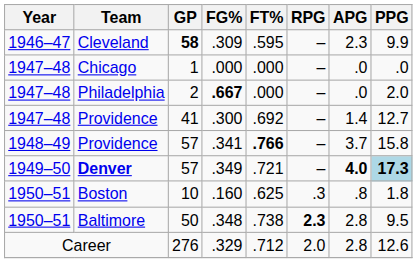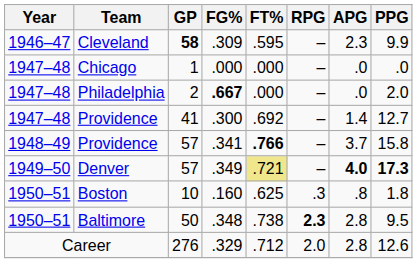(105, 169) bold -> (103, 169) normal
(268, 169) no background -> (268, 169) khaki background
(393, 169) lightblue background -> (393, 169) no background
